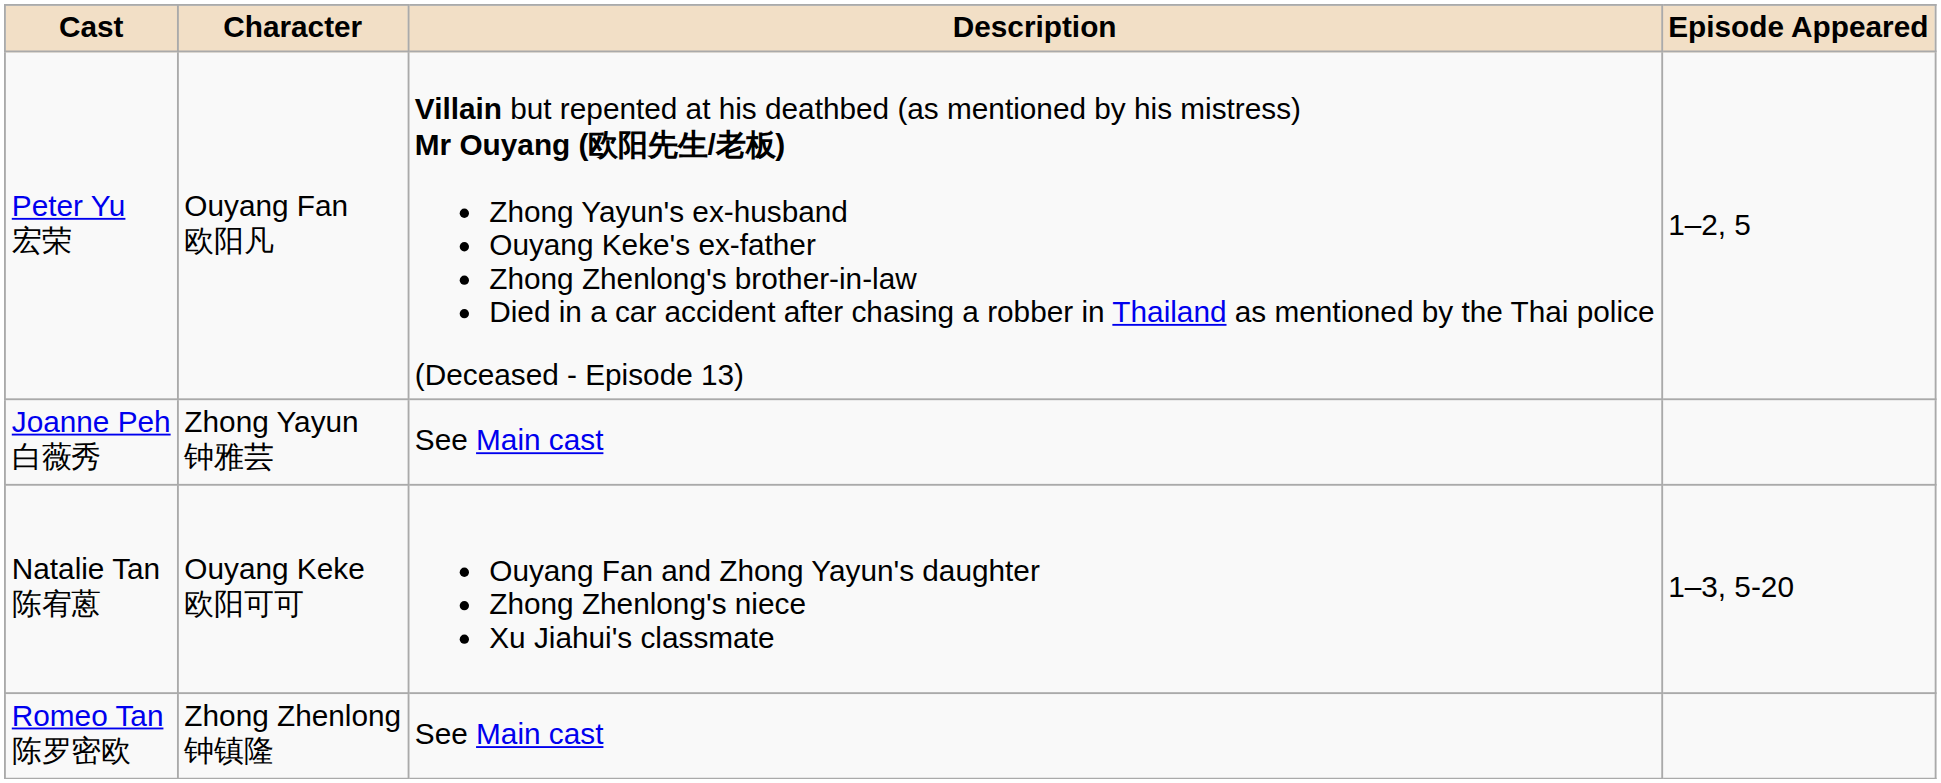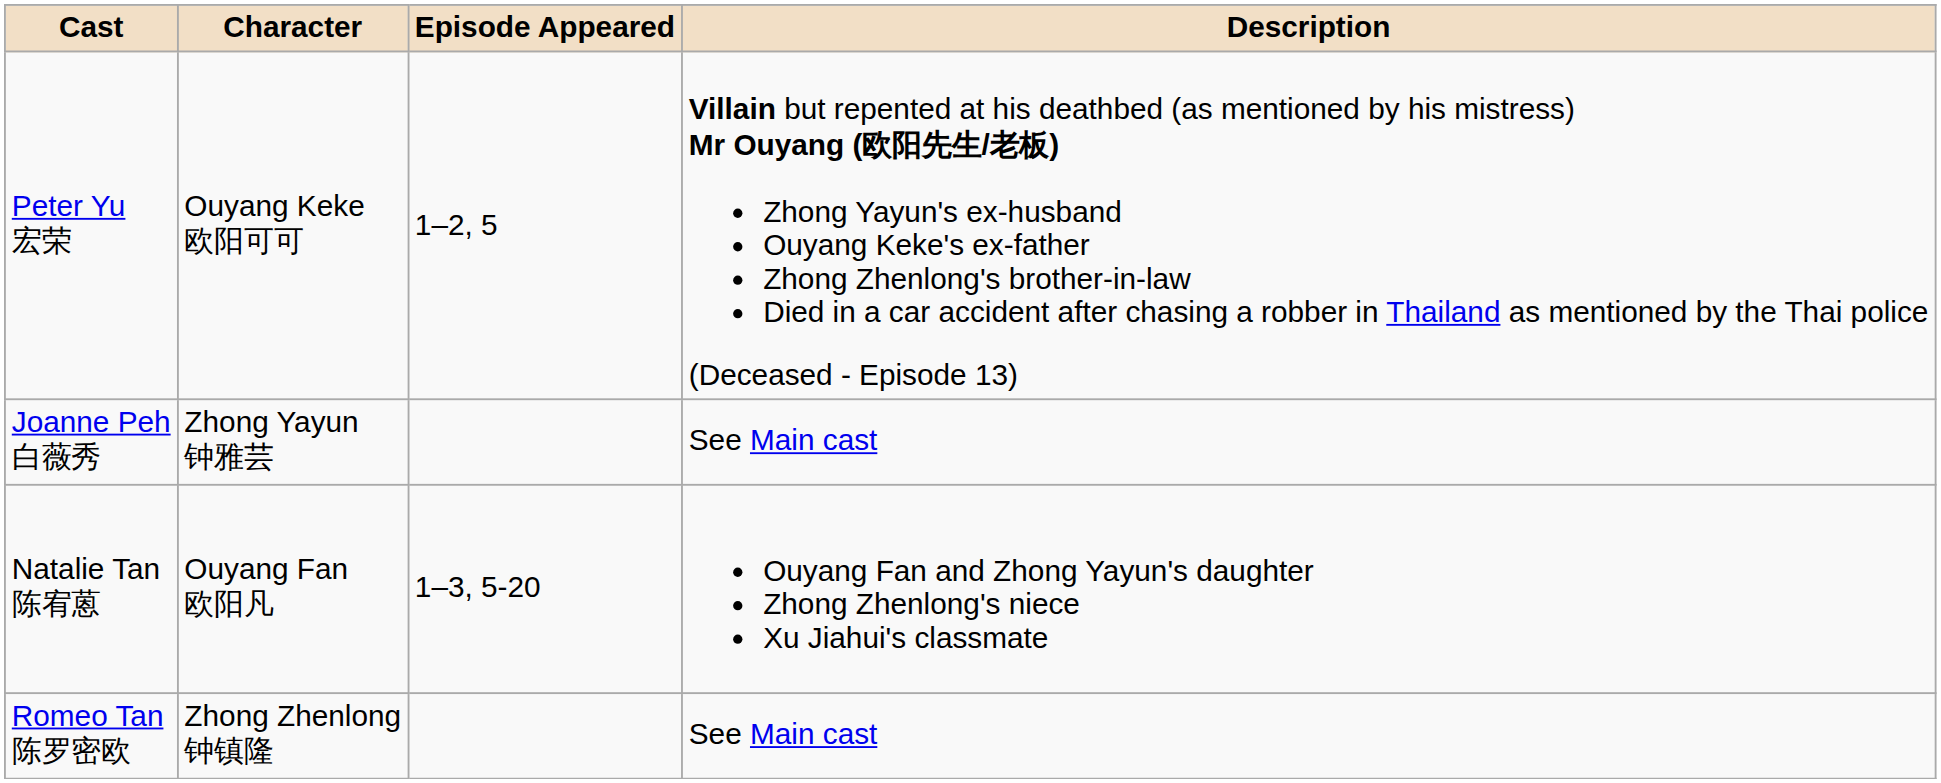columns swapped: (1035, 28) <-> (1798, 28)
(266, 223) Ouyang Fan 欧阳凡 -> (275, 223) Ouyang Keke 欧阳可可
(275, 586) Ouyang Keke 欧阳可可 -> (266, 586) Ouyang Fan 欧阳凡
